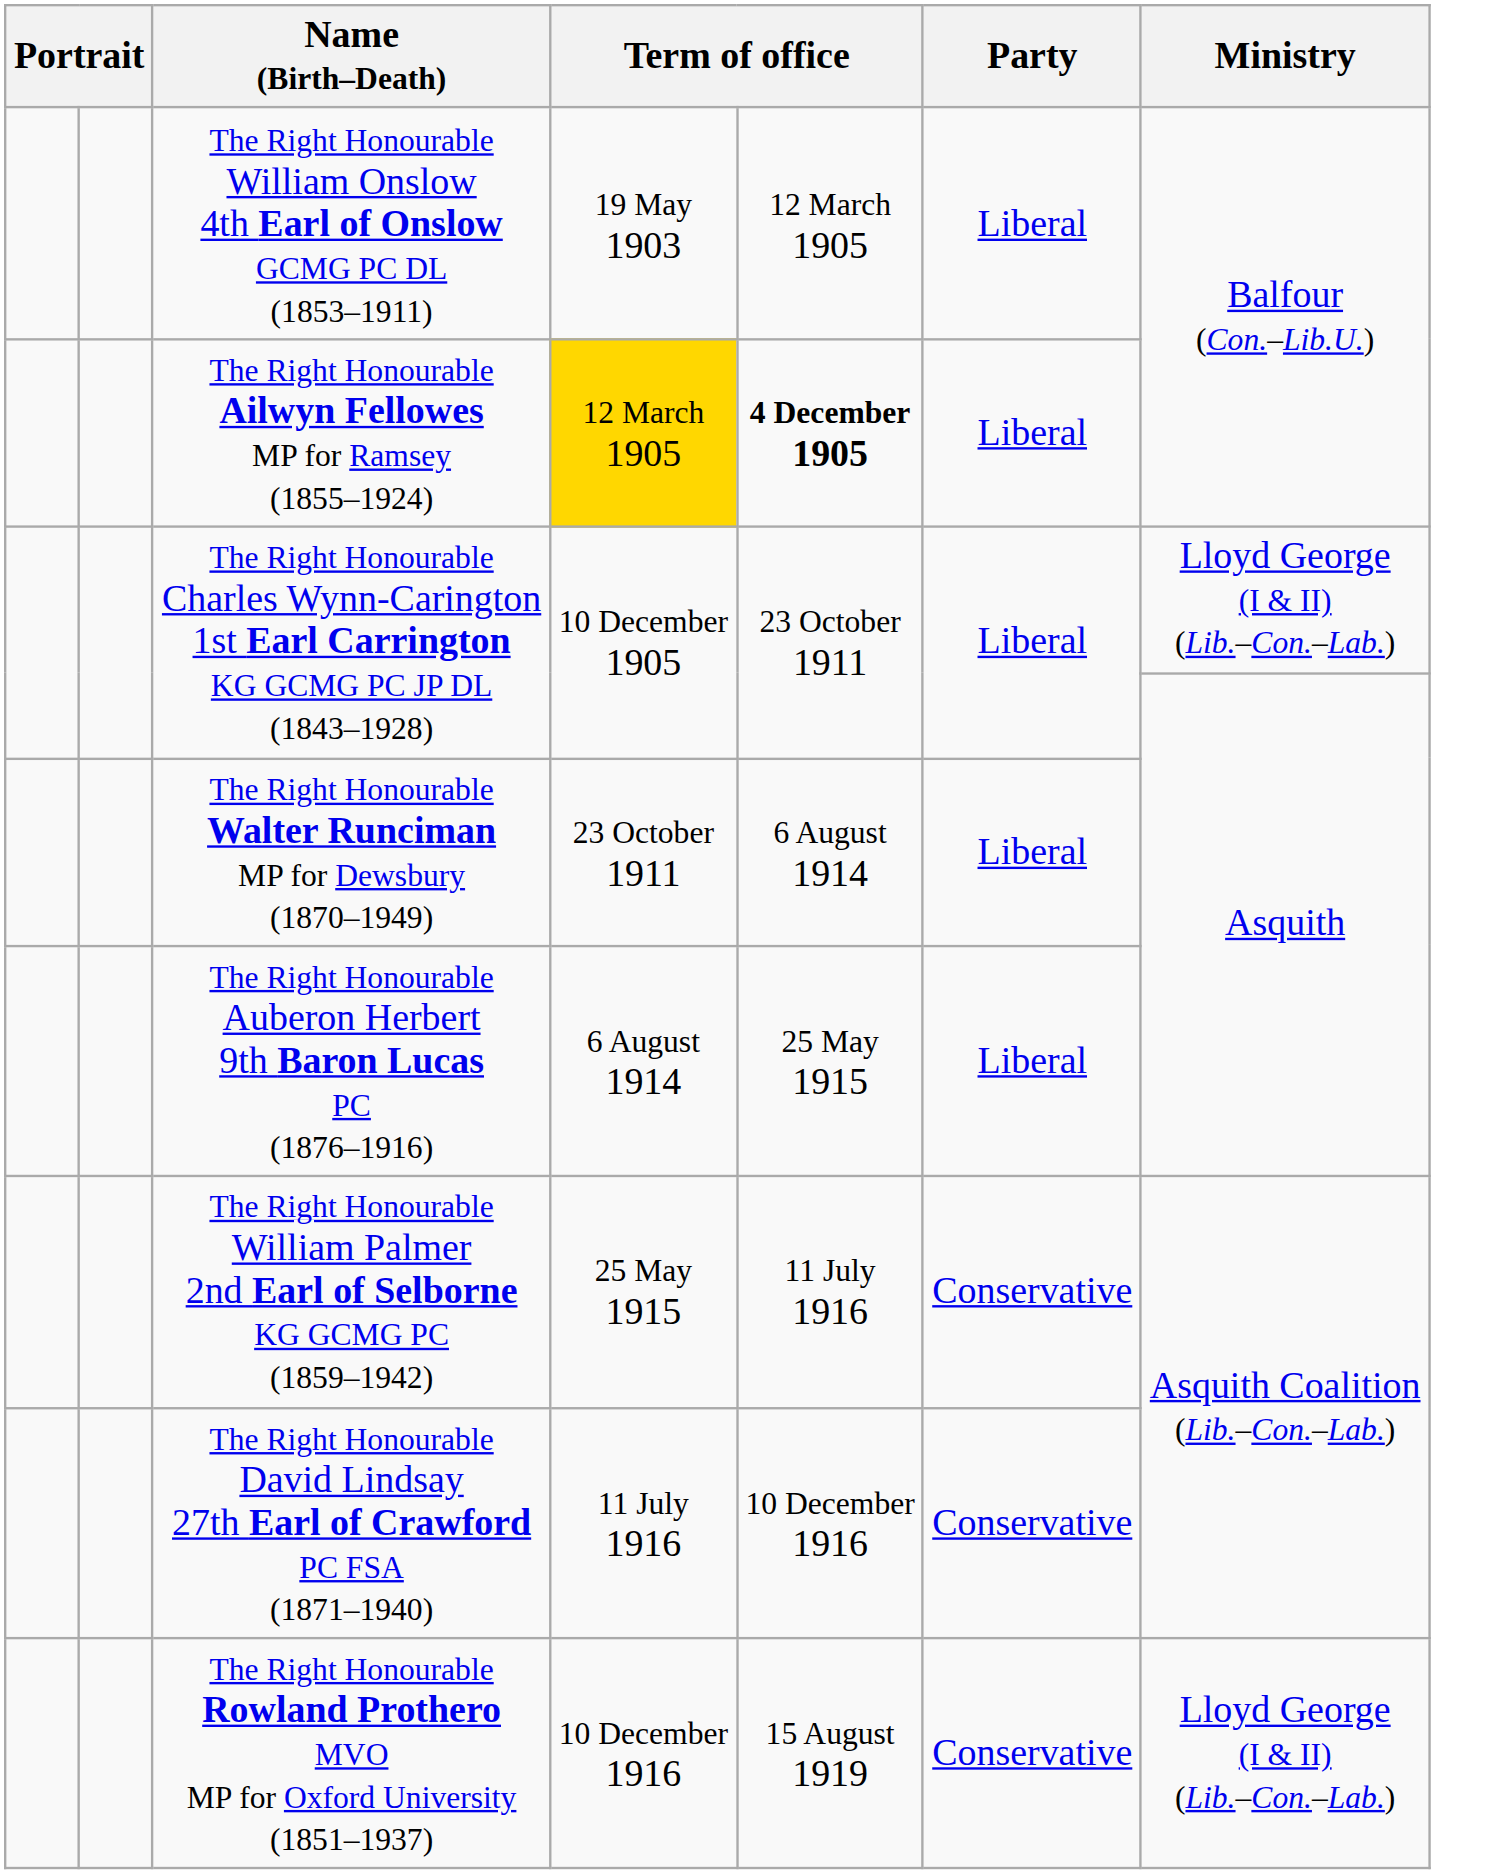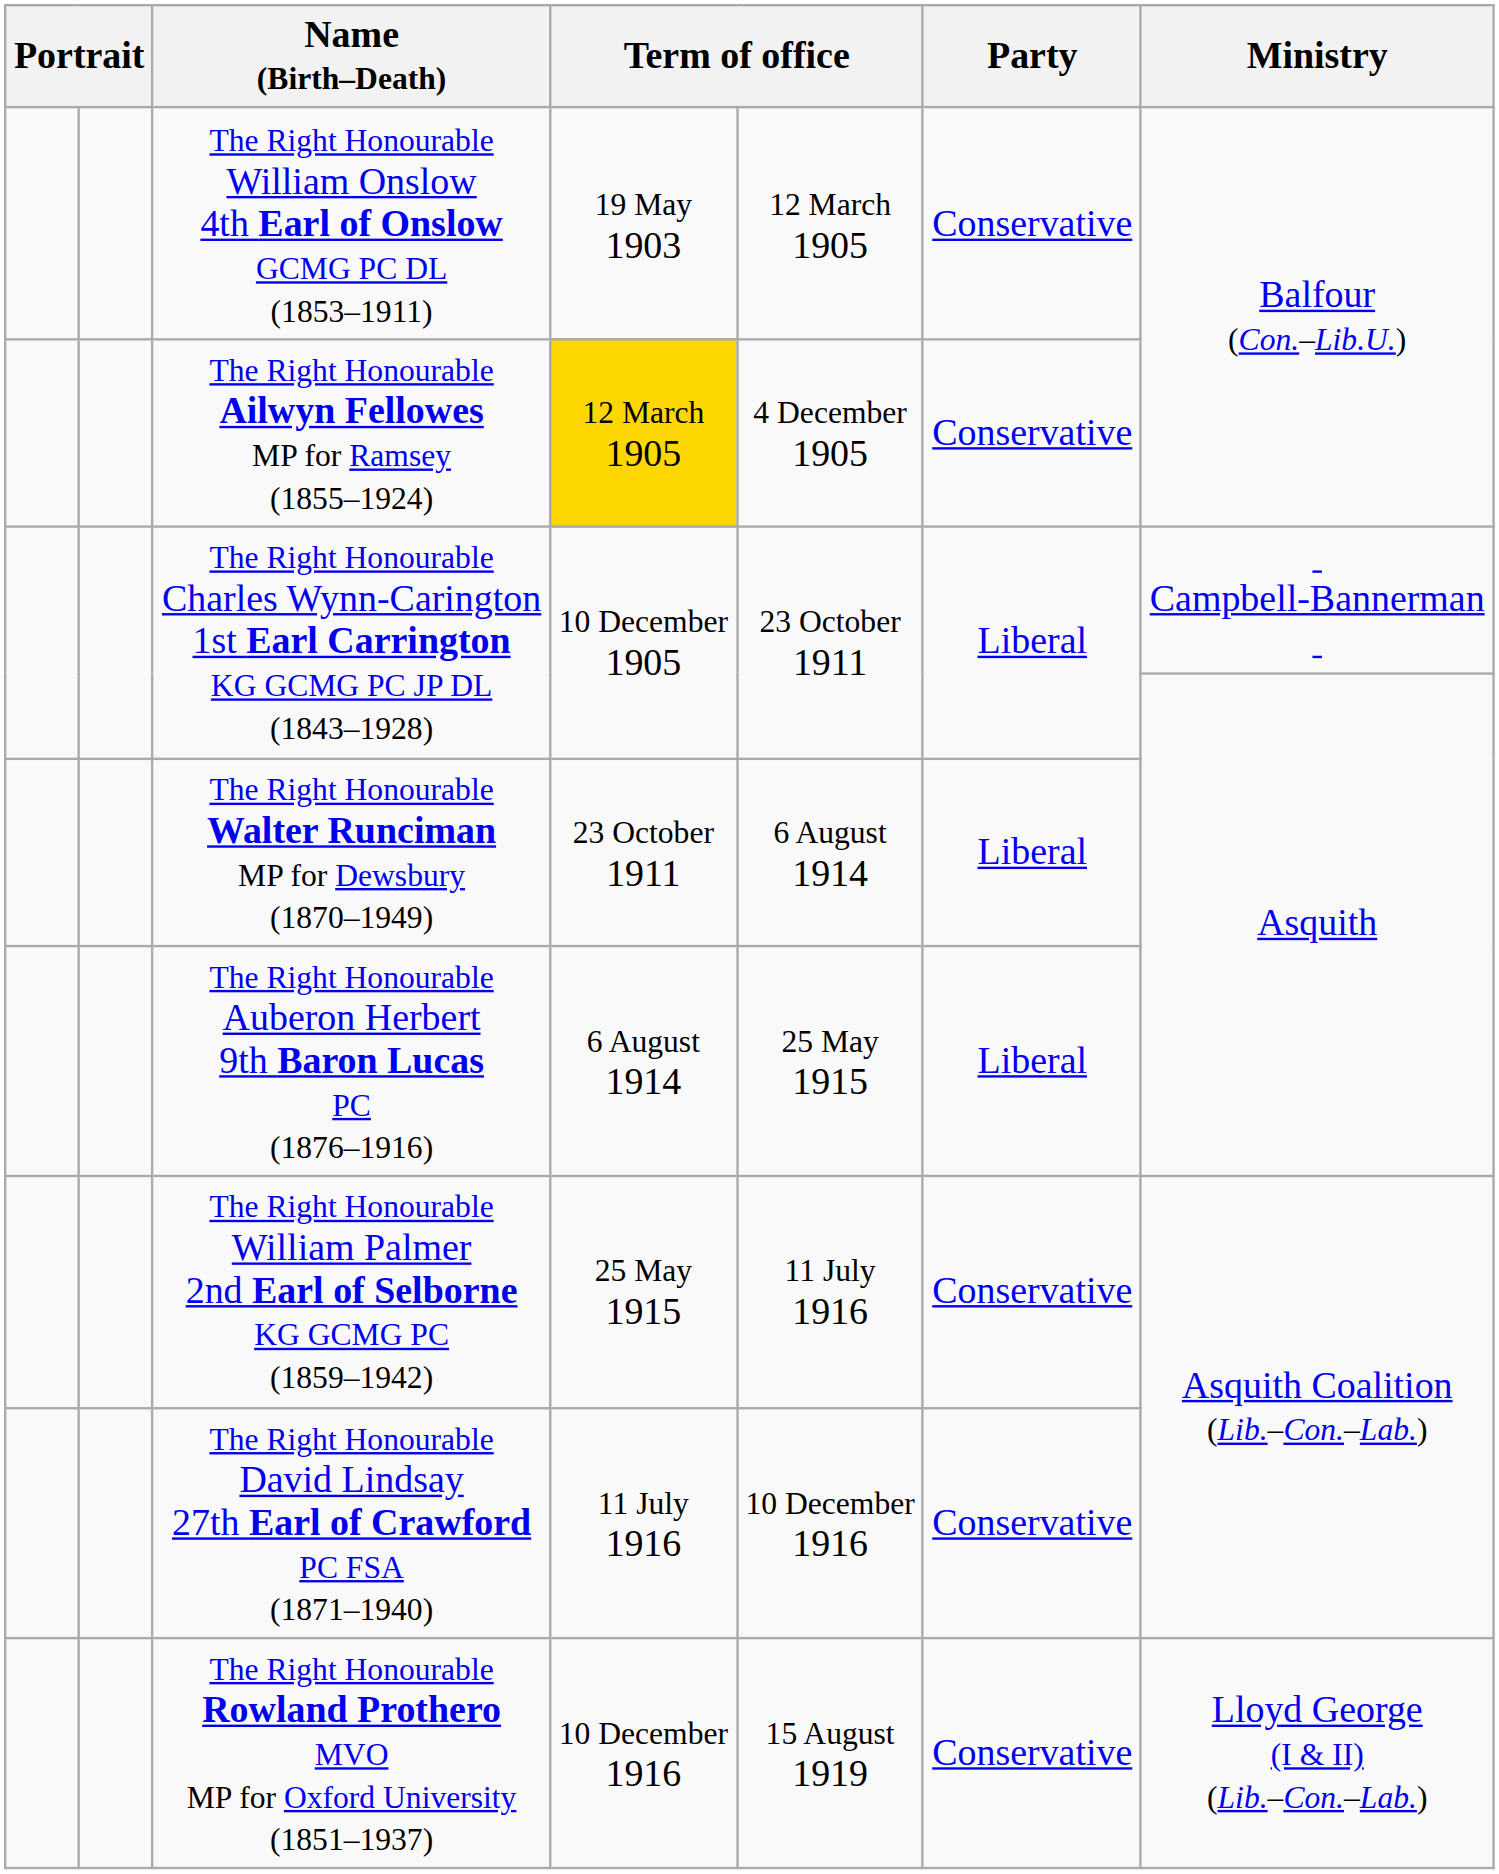(1032, 222) Liberal -> (1032, 222) Conservative
(830, 432) bold -> (830, 434) normal
(1032, 432) Liberal -> (1032, 432) Conservative
(1285, 598) Lloyd George (I & II) (Lib.–Con.–Lab.) -> (1317, 598) Campbell-Bannerman
